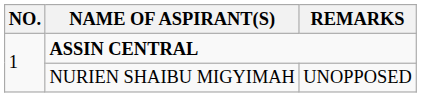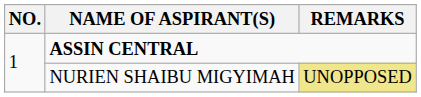(357, 77) no background -> (357, 77) khaki background
